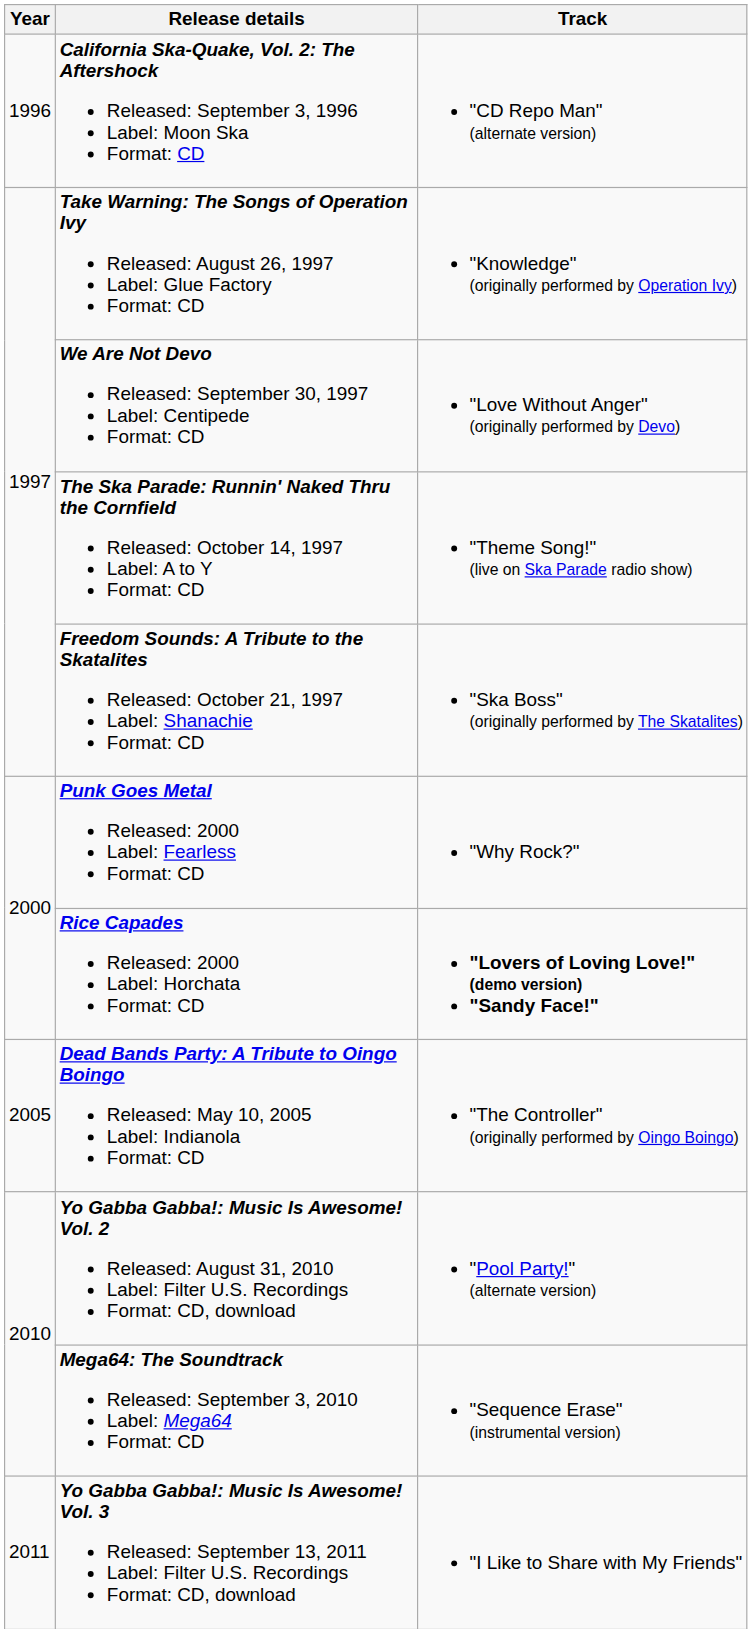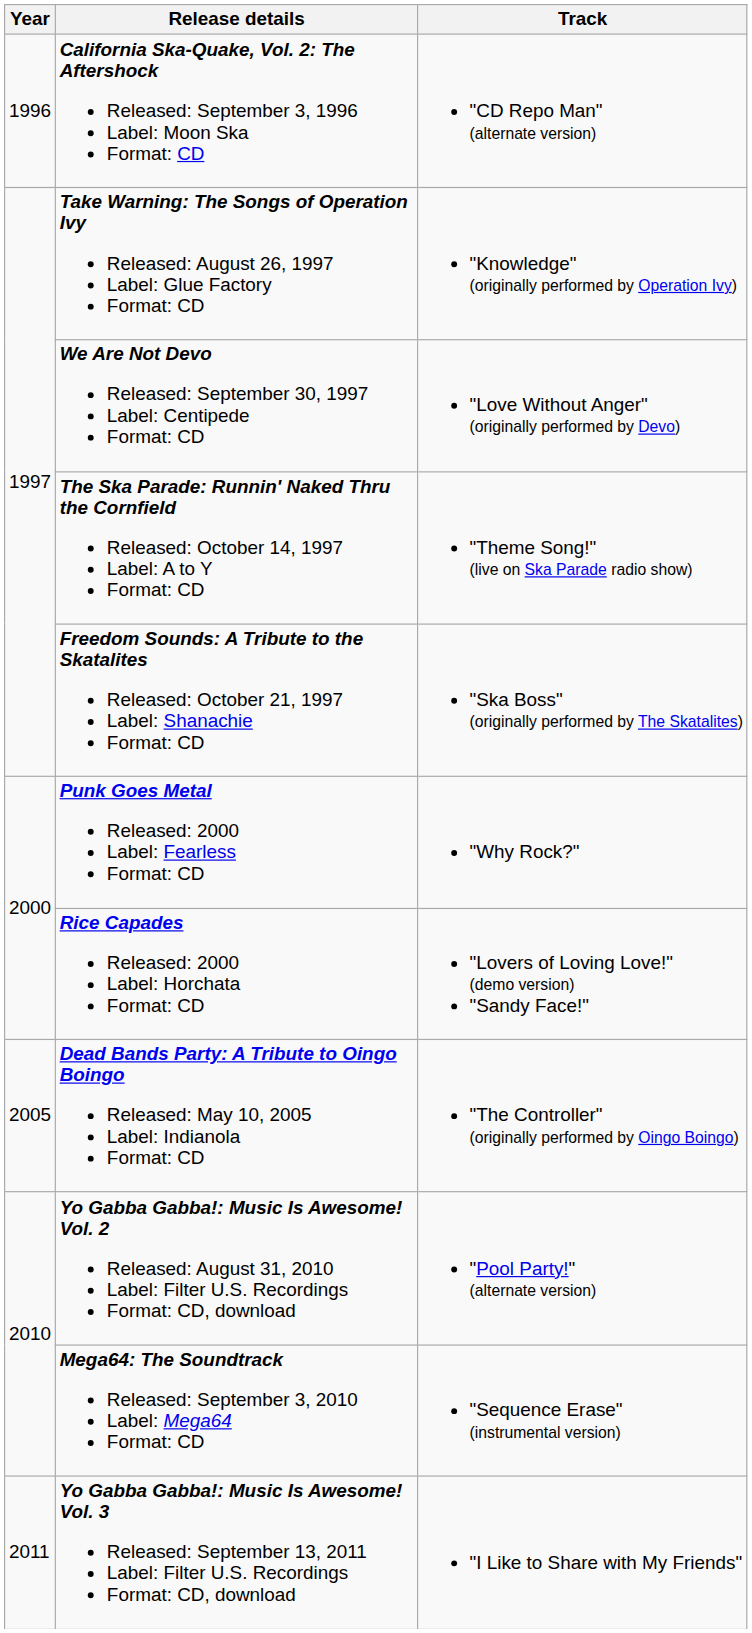(583, 984) bold -> (583, 984) normal
